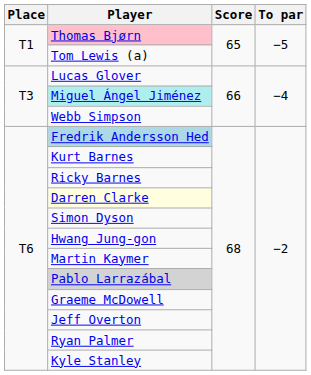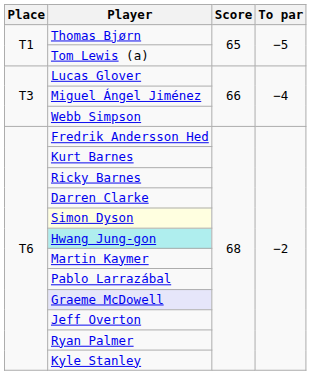(96, 35) pink background -> (96, 35) no background
(126, 96) paleturquoise background -> (126, 96) no background
(130, 137) lightblue background -> (130, 137) no background
(100, 198) lightyellow background -> (100, 198) no background
(92, 218) no background -> (92, 218) lightyellow background
(104, 238) no background -> (104, 238) paleturquoise background
(111, 279) lightgrey background -> (111, 279) no background
(107, 299) no background -> (107, 299) lavender background
